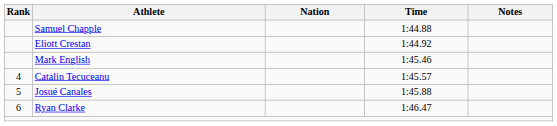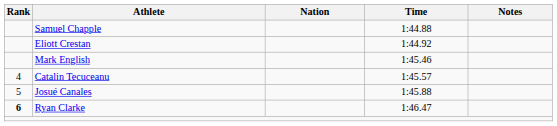(18, 108) normal -> (18, 108) bold
